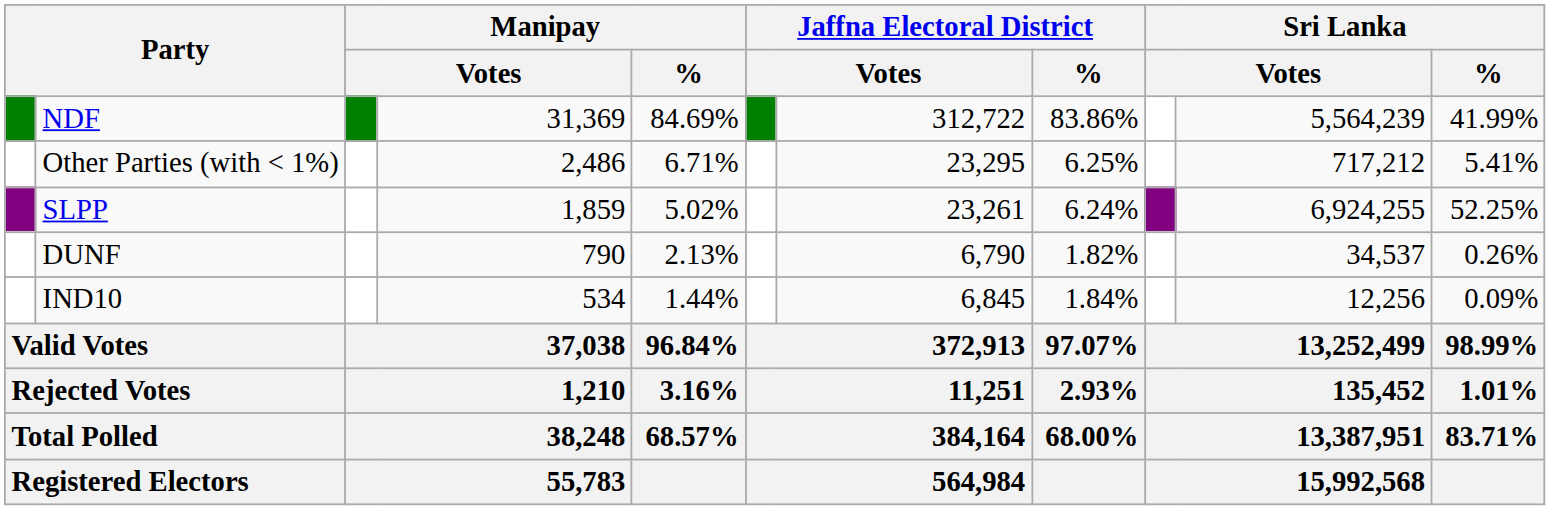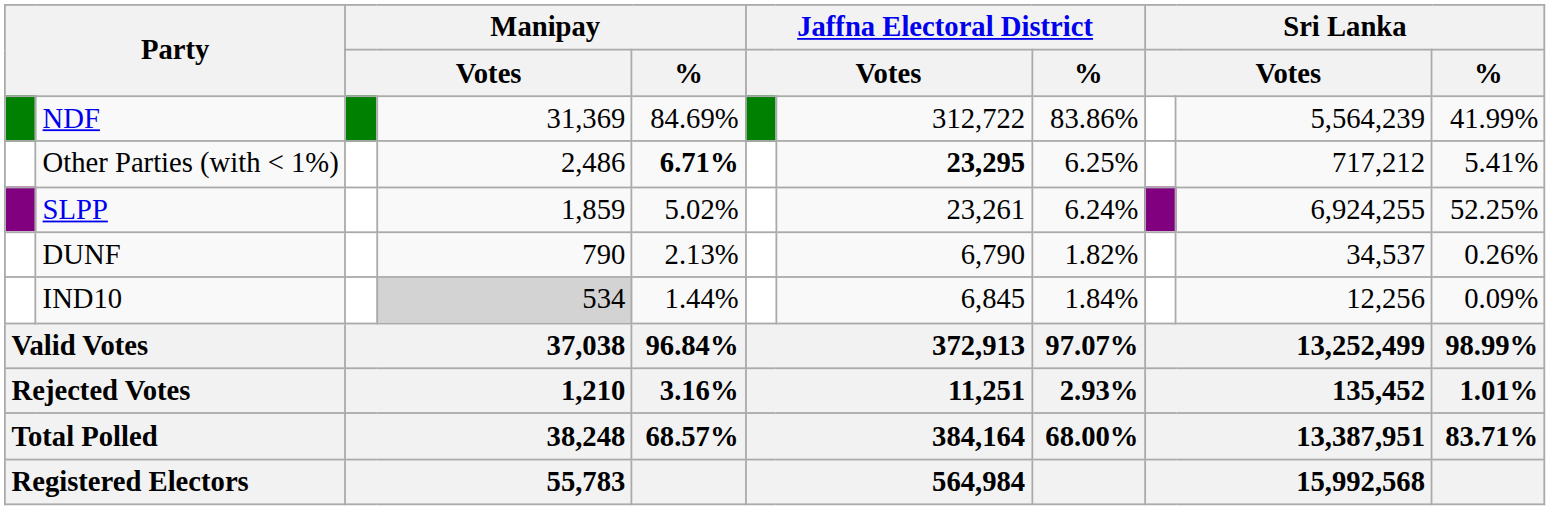(702, 163) normal -> (699, 163) bold
(986, 163) normal -> (986, 163) bold
(604, 299) no background -> (604, 299) lightgrey background
